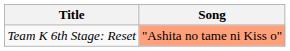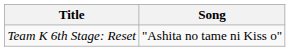(212, 35) lightsalmon background -> (212, 35) no background
